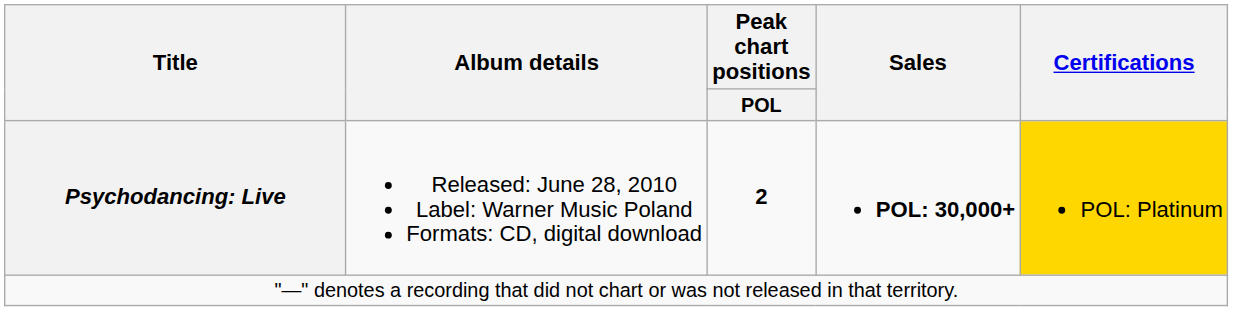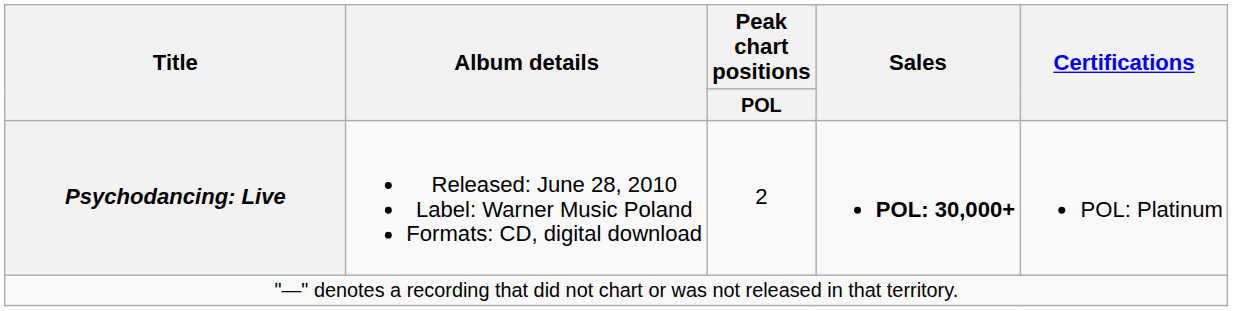(761, 197) bold -> (761, 197) normal
(1124, 210) gold background -> (1124, 210) no background
